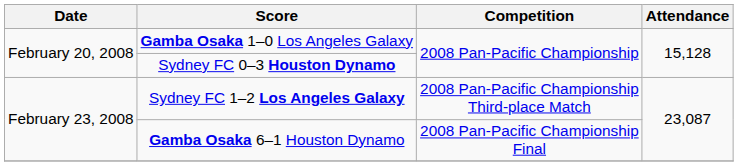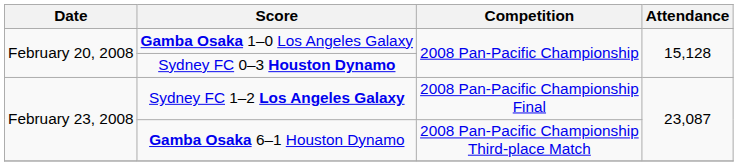(529, 98) 2008 Pan-Pacific Championship Third-place Match -> (529, 98) 2008 Pan-Pacific Championship Final
(529, 140) 2008 Pan-Pacific Championship Final -> (529, 140) 2008 Pan-Pacific Championship Third-place Match
